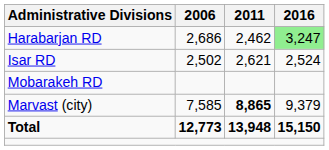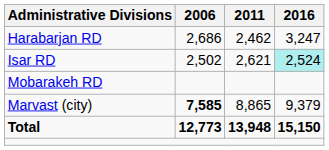(303, 37) lightgreen background -> (303, 37) no background
(303, 60) no background -> (303, 60) paleturquoise background
(204, 104) normal -> (204, 104) bold
(253, 104) bold -> (253, 104) normal
